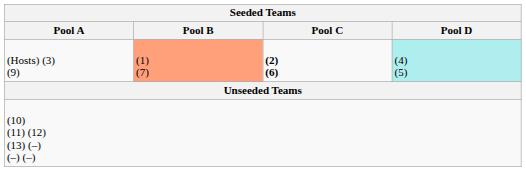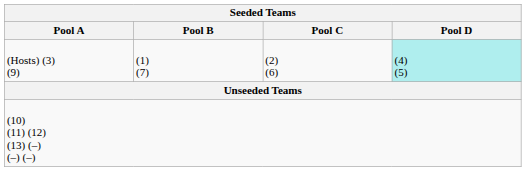(143, 66) lightsalmon background -> (143, 66) no background
(272, 66) bold -> (272, 66) normal
